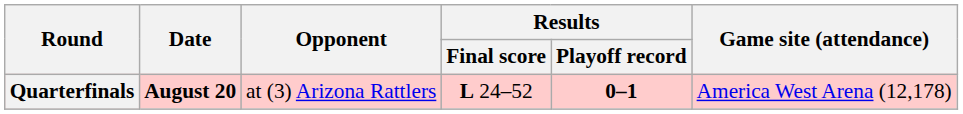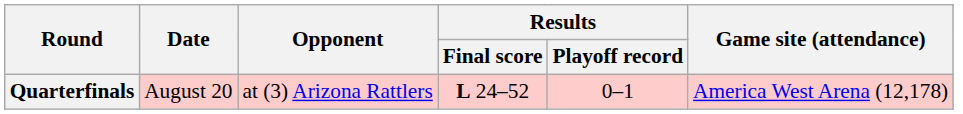(190, 90) bold -> (188, 90) normal
(621, 90) bold -> (618, 90) normal
